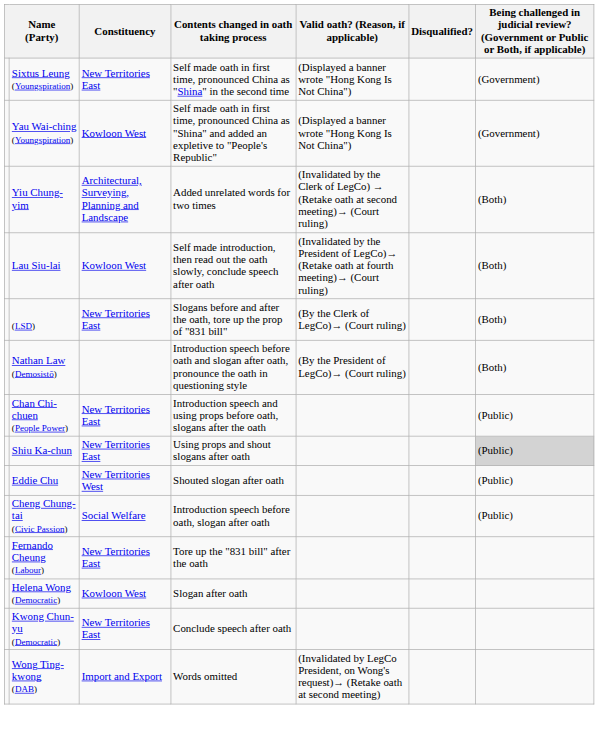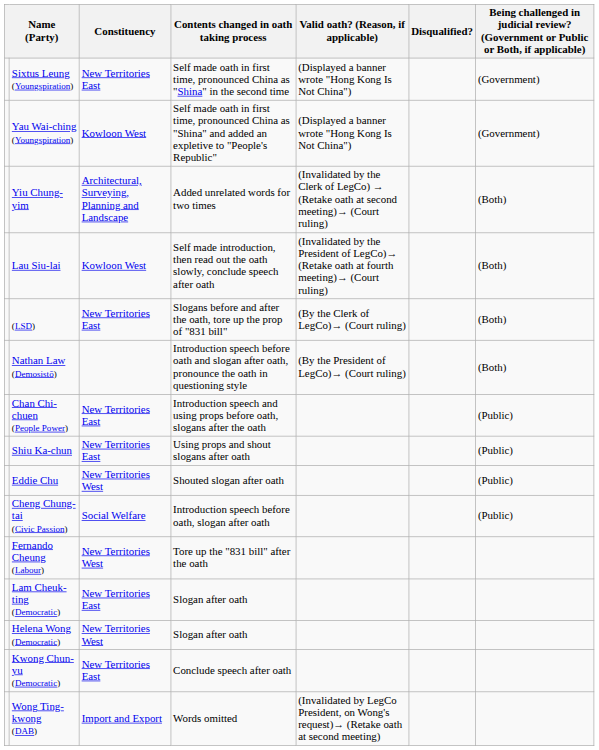(495, 451) lightgrey background -> (495, 451) no background
(116, 557) New Territories East -> (116, 557) New Territories West
+ row: (39, 599)
(114, 593) Kowloon West -> (116, 635) New Territories West
